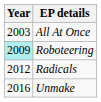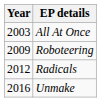(19, 50) paleturquoise background -> (19, 50) no background
